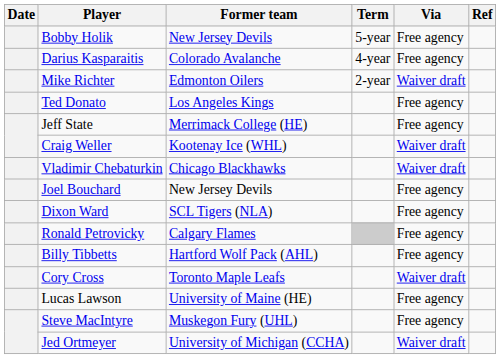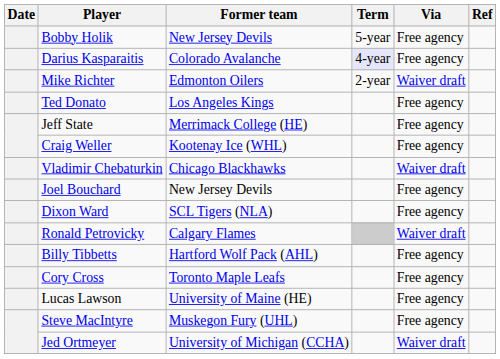(373, 59) no background -> (373, 59) lavender background
(431, 146) Waiver draft -> (430, 146) Free agency
(430, 233) Free agency -> (431, 233) Waiver draft
(431, 277) Waiver draft -> (430, 277) Free agency
